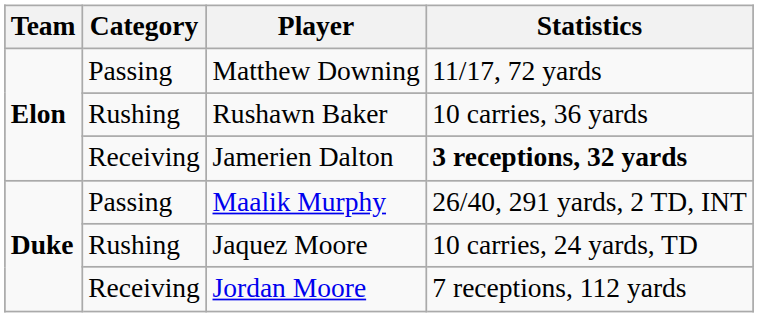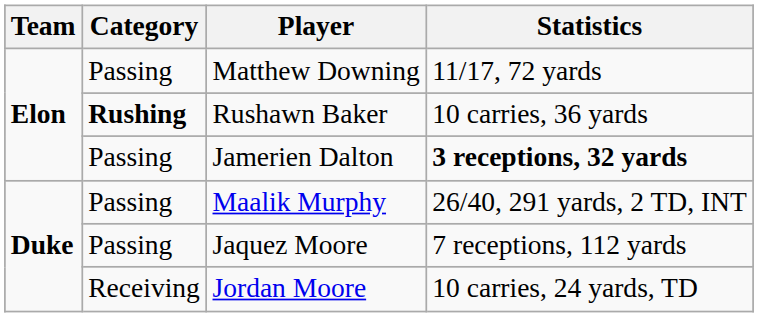(134, 114) normal -> (137, 114) bold
(144, 157) Receiving -> (130, 157) Passing
(134, 245) Rushing -> (130, 245) Passing
(565, 245) 10 carries, 24 yards, TD -> (559, 245) 7 receptions, 112 yards
(559, 288) 7 receptions, 112 yards -> (565, 288) 10 carries, 24 yards, TD
